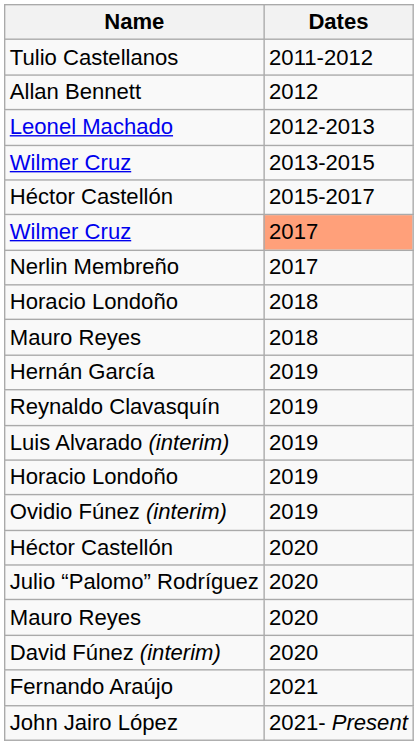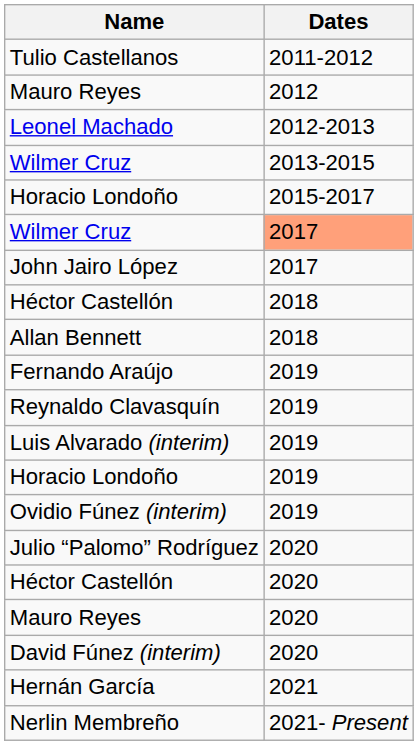(75, 92) Allan Bennett -> (75, 92) Mauro Reyes
(91, 197) Héctor Castellón -> (94, 197) Horacio Londoño
(94, 267) Nerlin Membreño -> (94, 267) John Jairo López
(94, 302) Horacio Londoño -> (91, 302) Héctor Castellón
(75, 337) Mauro Reyes -> (75, 337) Allan Bennett
(82, 372) Hernán García -> (91, 372) Fernando Araújo
(91, 547) Héctor Castellón -> (134, 547) Julio “Palomo” Rodríguez
(134, 582) Julio “Palomo” Rodríguez -> (91, 582) Héctor Castellón
(91, 687) Fernando Araújo -> (82, 687) Hernán García
(94, 722) John Jairo López -> (94, 722) Nerlin Membreño
